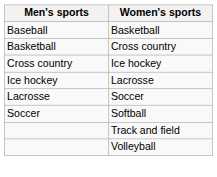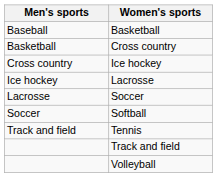+ row: (126, 130)
